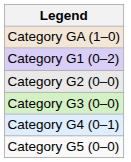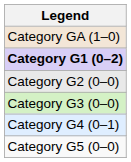(63, 58) normal -> (65, 58) bold
